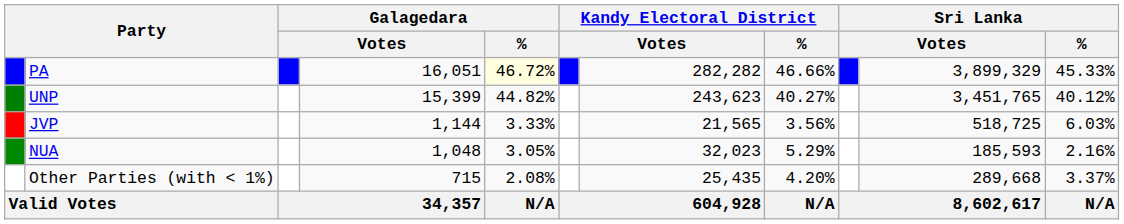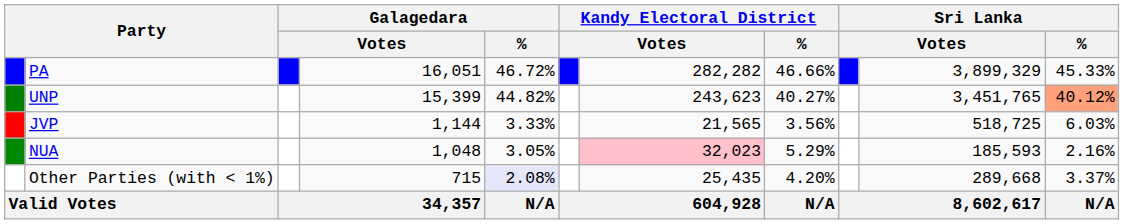(525, 71) lightyellow background -> (525, 71) no background
(1085, 98) no background -> (1085, 98) lightsalmon background
(732, 151) no background -> (732, 151) pink background
(530, 178) no background -> (530, 178) lavender background
